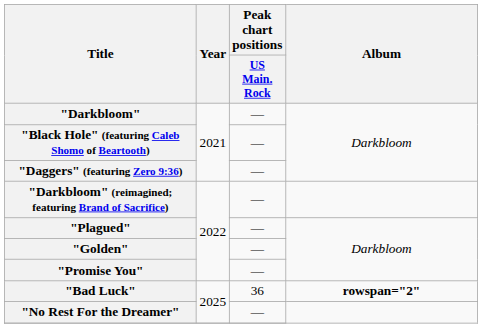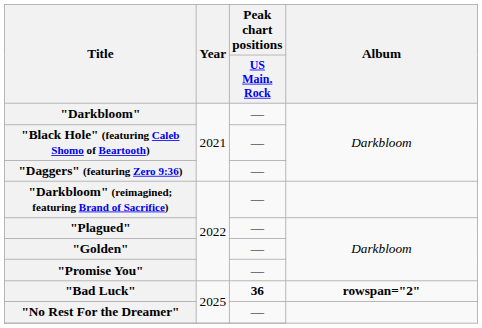(257, 291) normal -> (257, 291) bold
